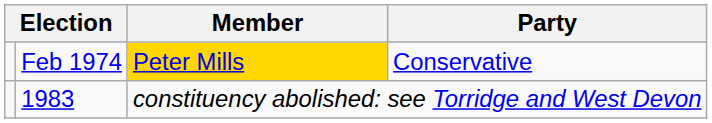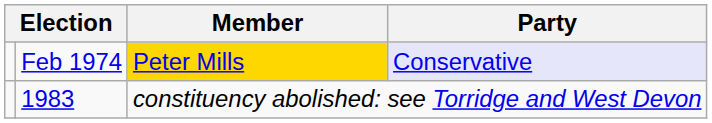(463, 61) no background -> (463, 61) lavender background
